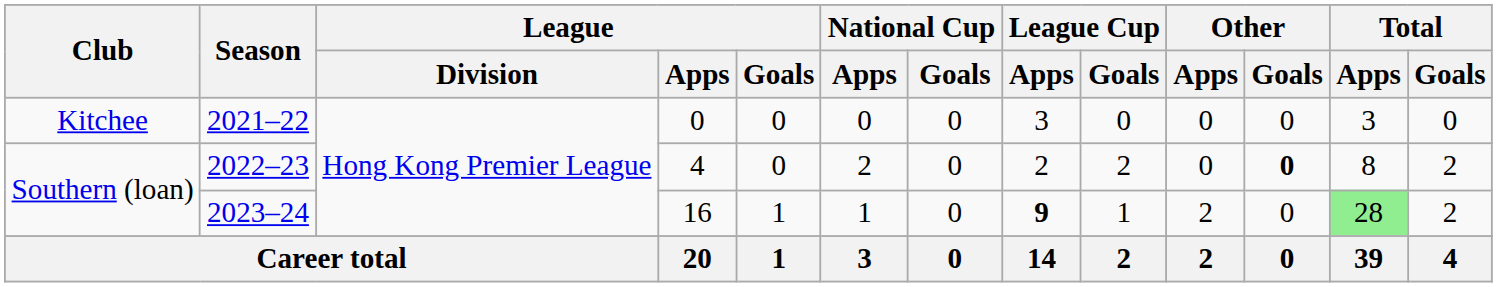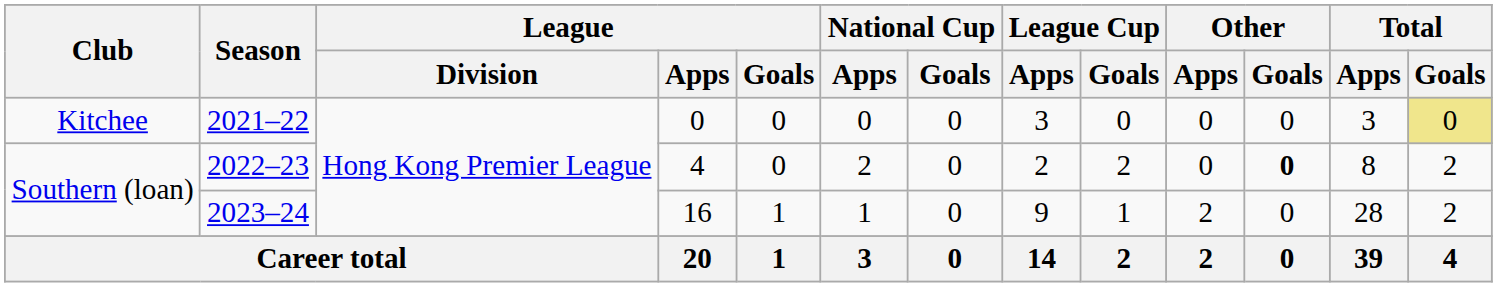(1450, 119) no background -> (1450, 119) khaki background
(1041, 212) bold -> (1041, 212) normal
(1369, 212) lightgreen background -> (1369, 212) no background
